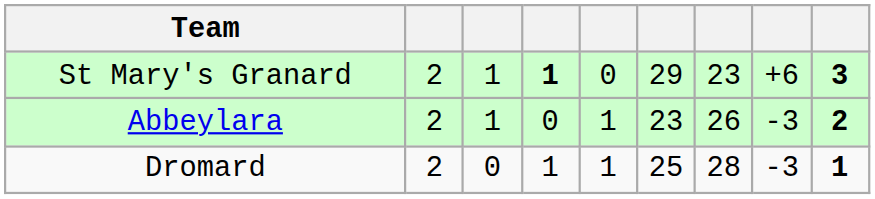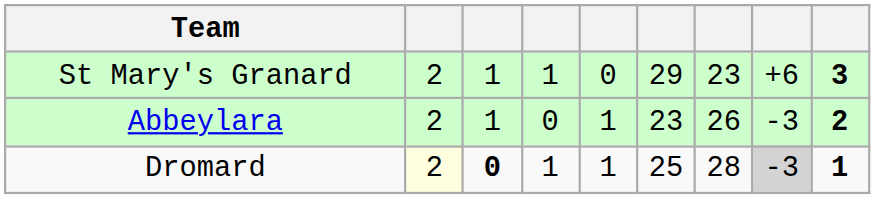(550, 75) bold -> (550, 75) normal
(434, 169) no background -> (434, 169) lightyellow background
(492, 169) normal -> (492, 169) bold
(782, 169) no background -> (782, 169) lightgrey background
